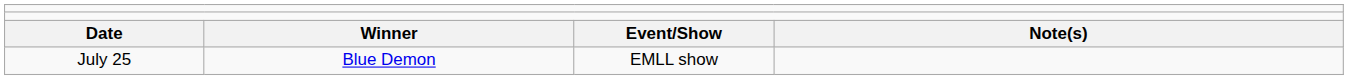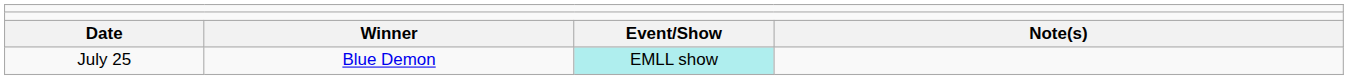(674, 60) no background -> (674, 60) paleturquoise background
